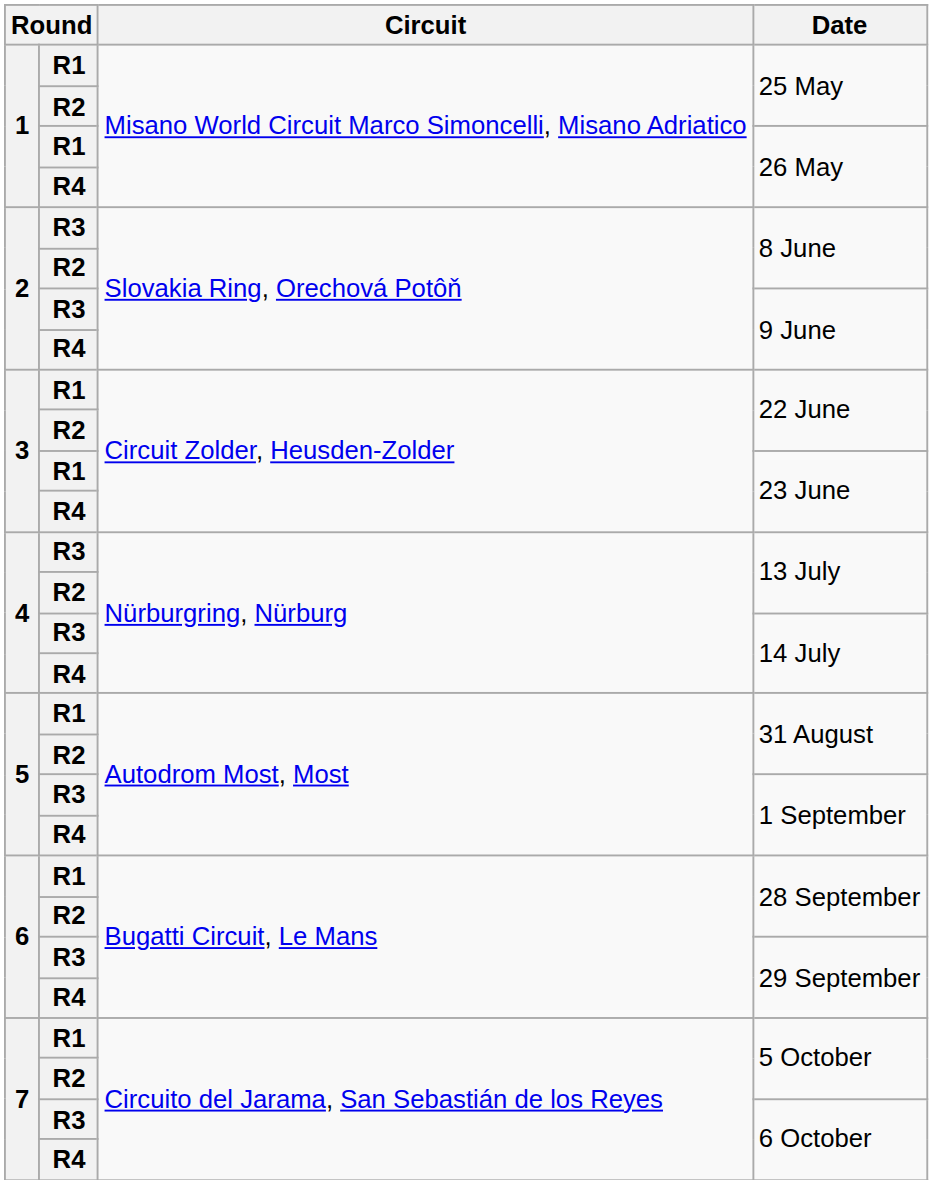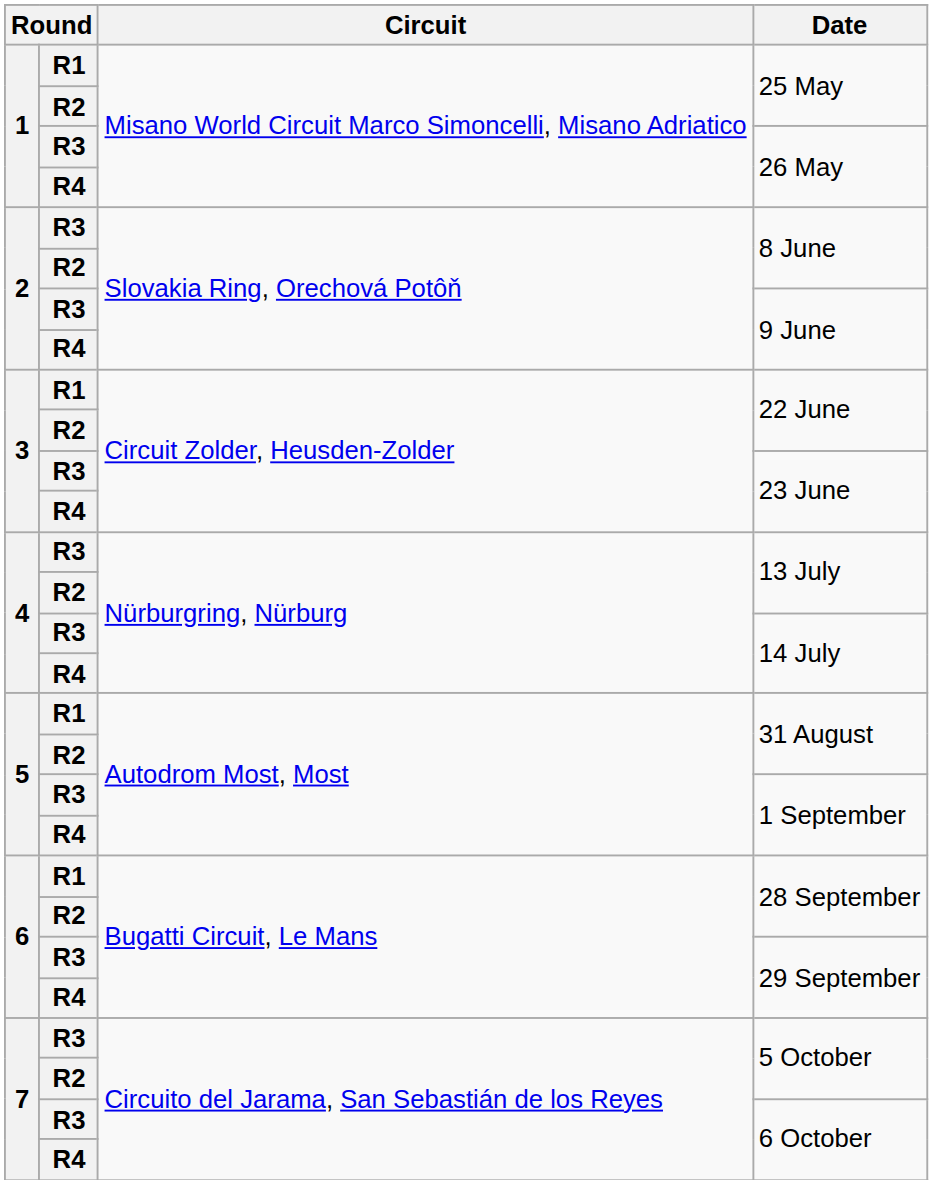(69, 146) R1 -> (69, 146) R3
(69, 470) R1 -> (69, 470) R3
(69, 1038) R1 -> (69, 1038) R3
